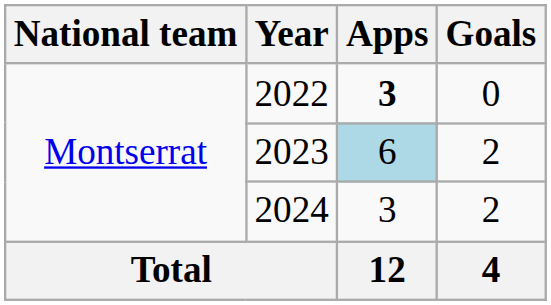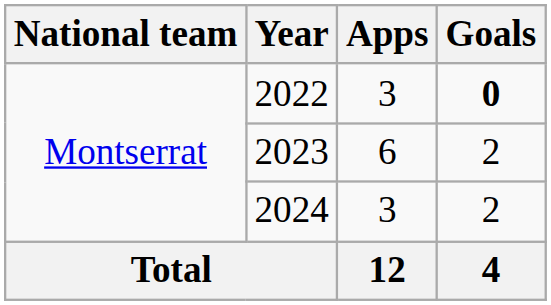(387, 92) bold -> (387, 92) normal
(491, 92) normal -> (491, 92) bold
(387, 151) lightblue background -> (387, 151) no background
